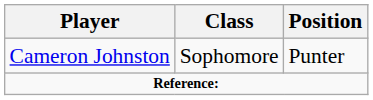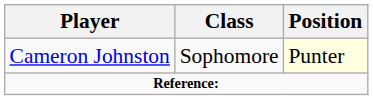(316, 55) no background -> (316, 55) lightyellow background
